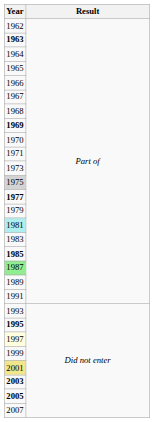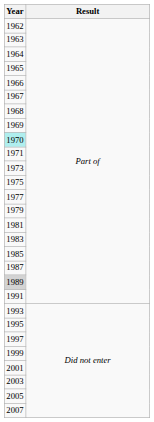(15, 40) bold -> (15, 40) normal
(15, 126) bold -> (15, 126) normal
(15, 140) no background -> (15, 140) paleturquoise background
(15, 183) lightgrey background -> (15, 183) no background
(15, 197) bold -> (15, 197) normal
(15, 225) paleturquoise background -> (15, 225) no background
(15, 254) bold -> (15, 254) normal
(15, 268) lightgreen background -> (15, 268) no background
(15, 282) no background -> (15, 282) lightgrey background
(15, 325) bold -> (15, 325) normal
(15, 339) lightyellow background -> (15, 339) no background
(15, 368) khaki background -> (15, 368) no background
(15, 382) bold -> (15, 382) normal
(15, 396) bold -> (15, 396) normal
